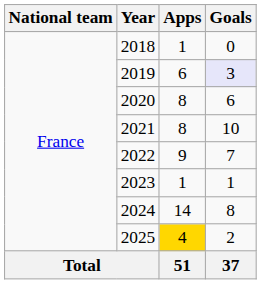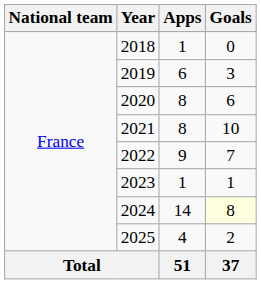(231, 73) lavender background -> (231, 73) no background
(231, 210) no background -> (231, 210) lightyellow background
(182, 237) gold background -> (182, 237) no background
